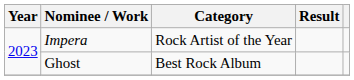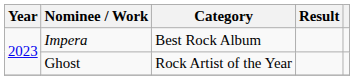(224, 39) Rock Artist of the Year -> (208, 39) Best Rock Album
(208, 63) Best Rock Album -> (224, 63) Rock Artist of the Year
